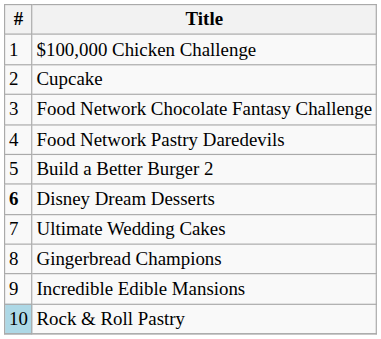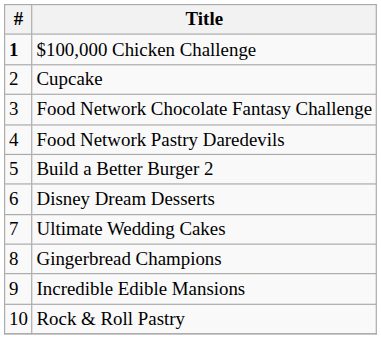(14, 49) normal -> (14, 49) bold
(14, 199) bold -> (14, 199) normal
(18, 318) lightblue background -> (18, 318) no background
